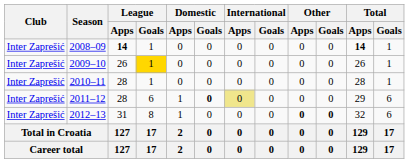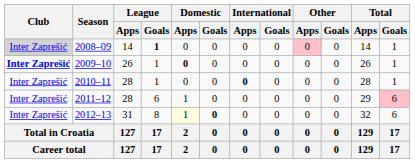(36, 47) no background -> (38, 47) lightgrey background
(122, 47) bold -> (128, 47) normal
(151, 47) normal -> (157, 47) bold
(302, 47) no background -> (307, 47) pink background
(360, 47) bold -> (365, 47) normal
(36, 64) normal -> (38, 64) bold
(151, 64) gold background -> (157, 64) no background
(180, 64) normal -> (186, 64) bold
(240, 81) normal -> (245, 81) bold
(209, 98) bold -> (215, 98) normal
(240, 98) khaki background -> (245, 98) no background
(389, 98) no background -> (394, 98) pink background
(180, 116) no background -> (186, 116) lightyellow background
(209, 116) normal -> (215, 116) bold
(302, 116) bold -> (307, 116) normal
(331, 116) bold -> (336, 116) normal
